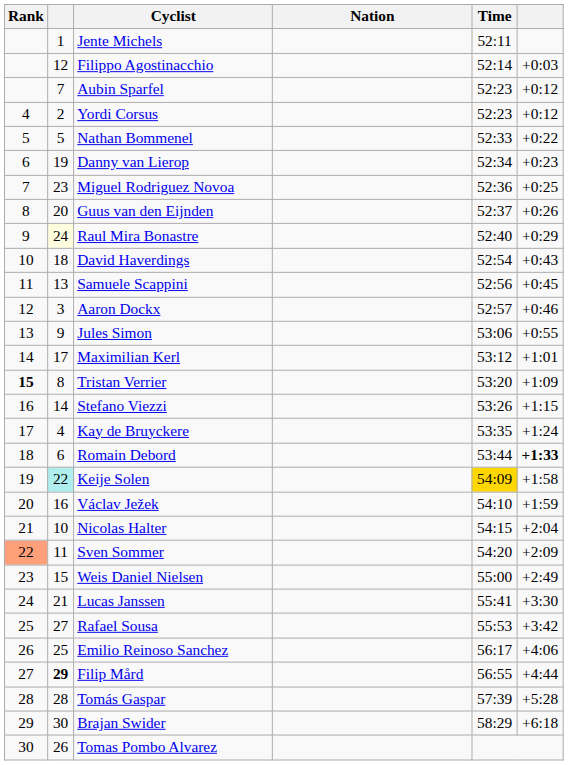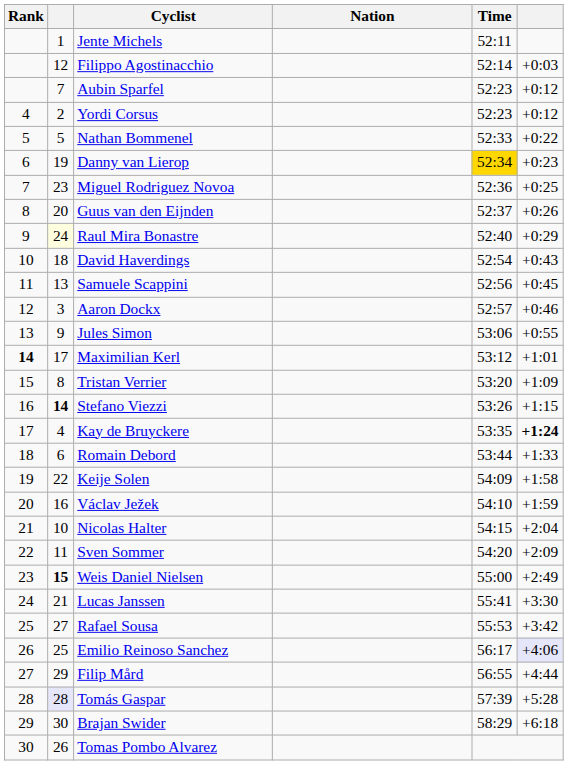(495, 162) no background -> (495, 162) gold background
(26, 357) normal -> (26, 357) bold
(26, 382) bold -> (26, 382) normal
(61, 406) normal -> (61, 406) bold
(540, 430) normal -> (540, 430) bold
(540, 455) bold -> (540, 455) normal
(61, 479) paleturquoise background -> (61, 479) no background
(495, 479) gold background -> (495, 479) no background
(26, 552) lightsalmon background -> (26, 552) no background
(61, 576) normal -> (61, 576) bold
(540, 650) no background -> (540, 650) lavender background
(61, 674) bold -> (61, 674) normal
(61, 698) no background -> (61, 698) lavender background
